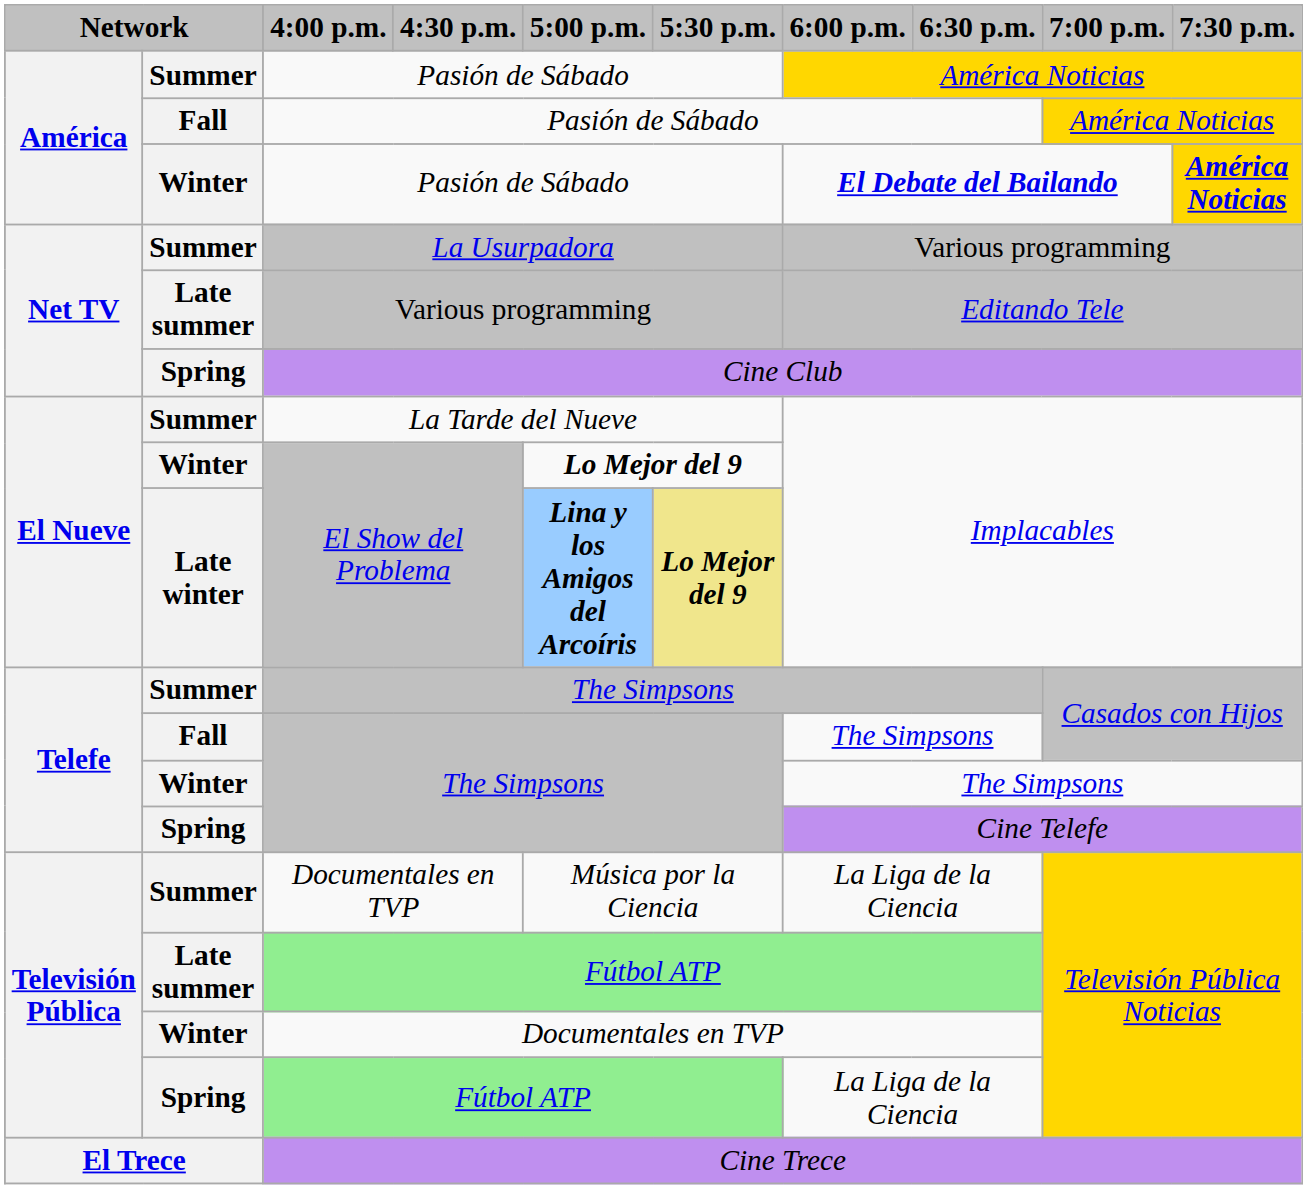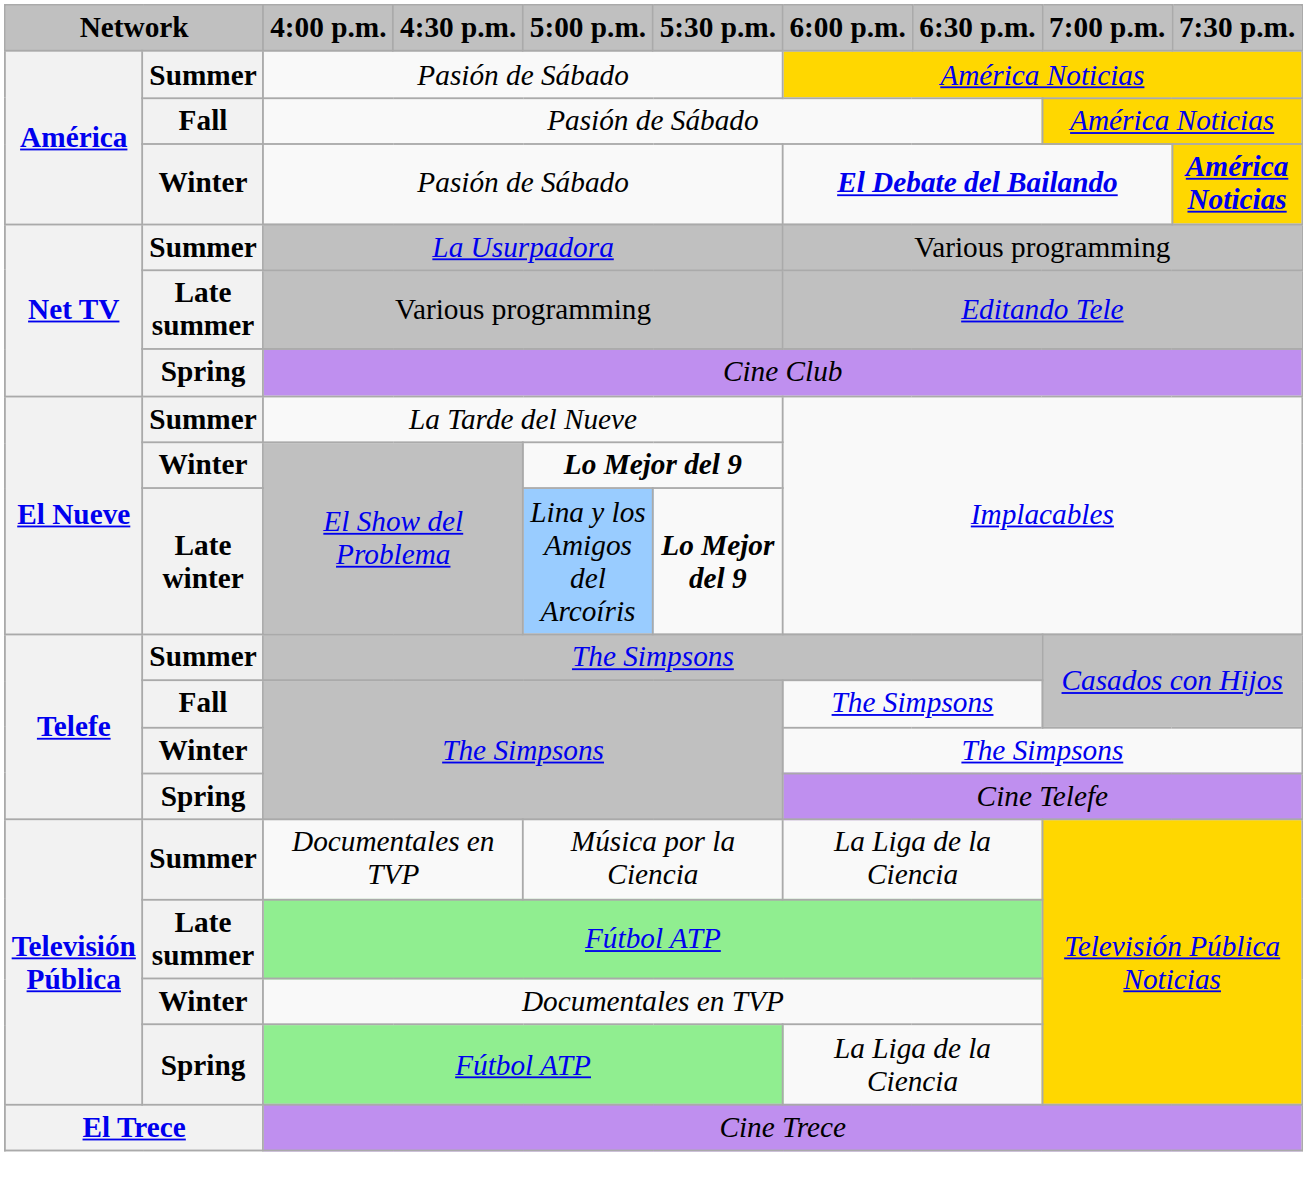(588, 577) bold -> (588, 560) normal
(718, 577) khaki background -> (718, 560) no background
